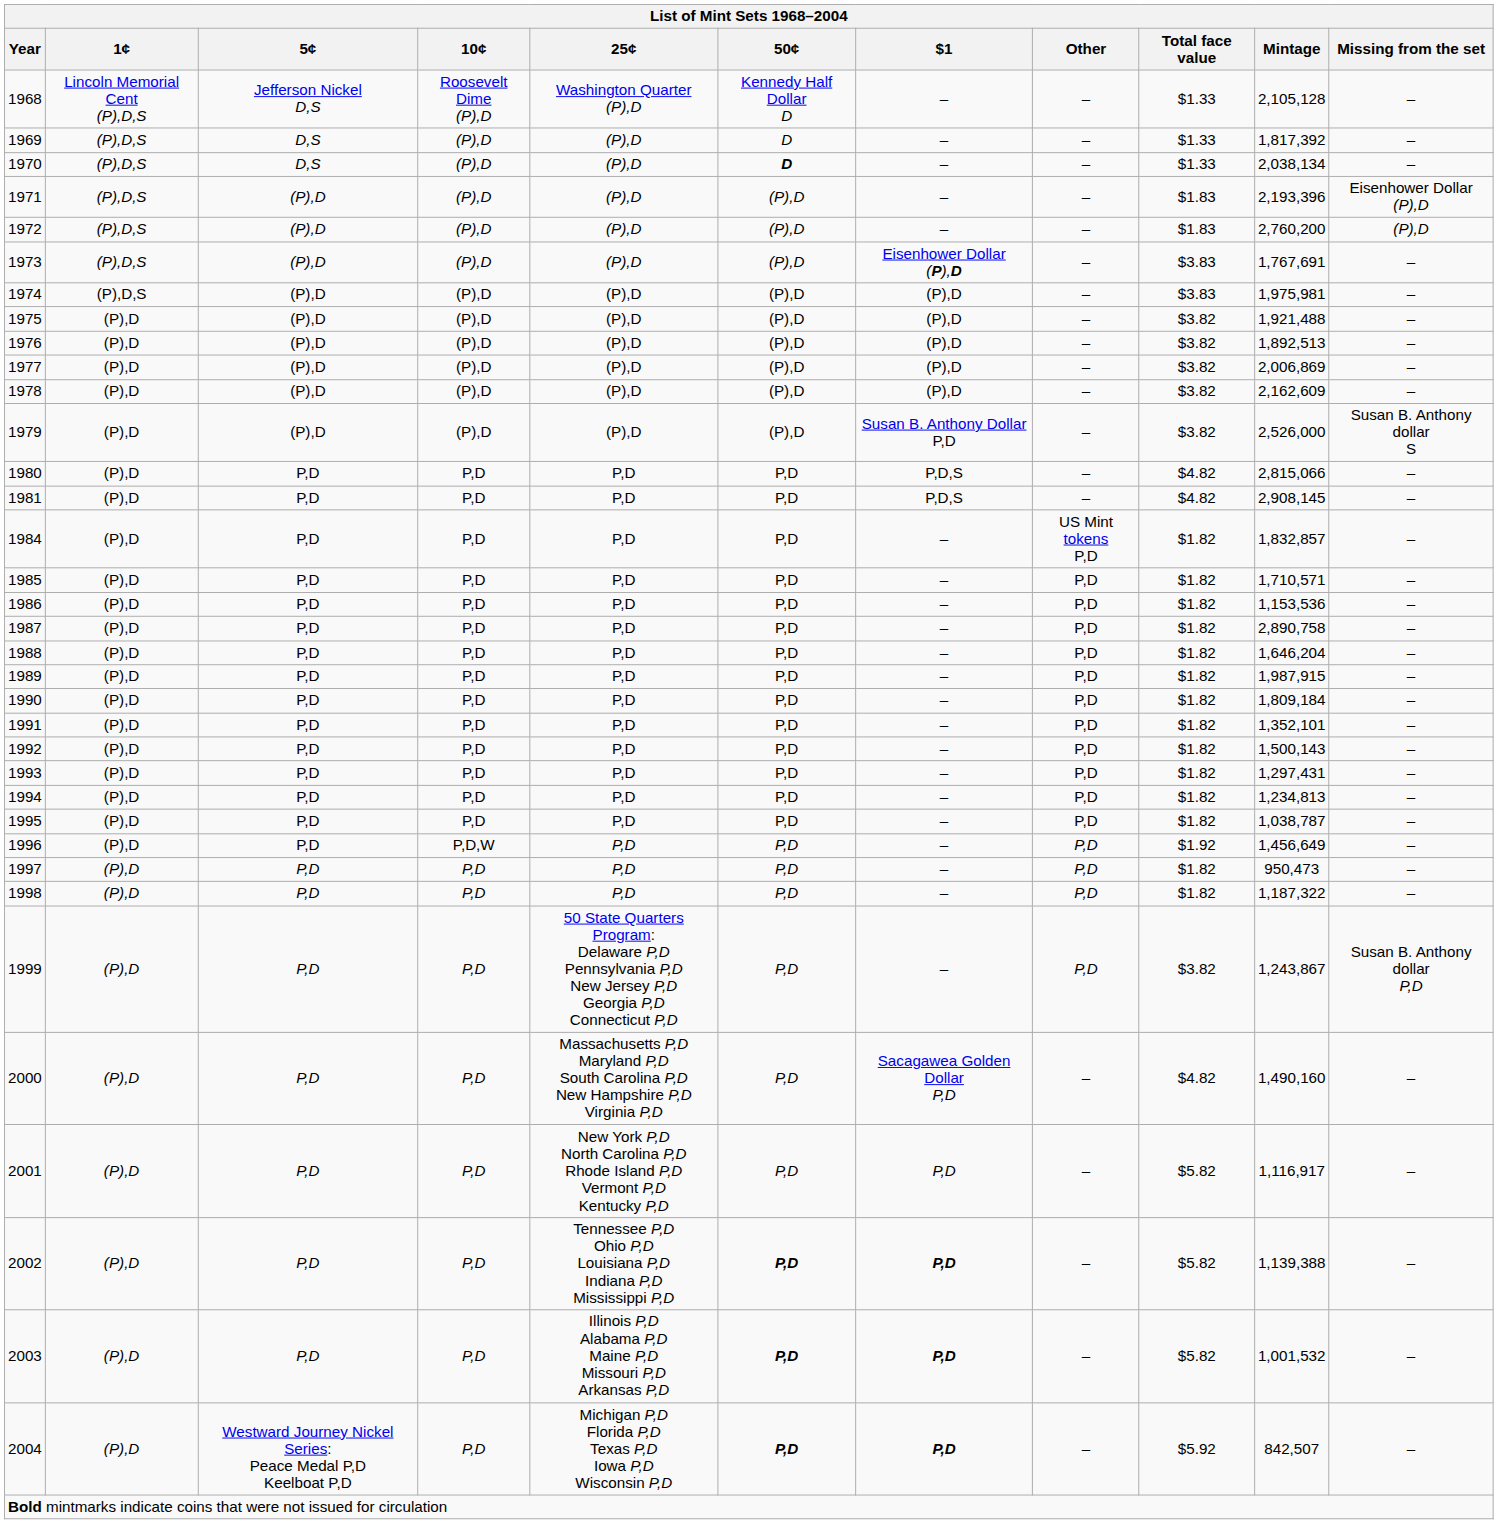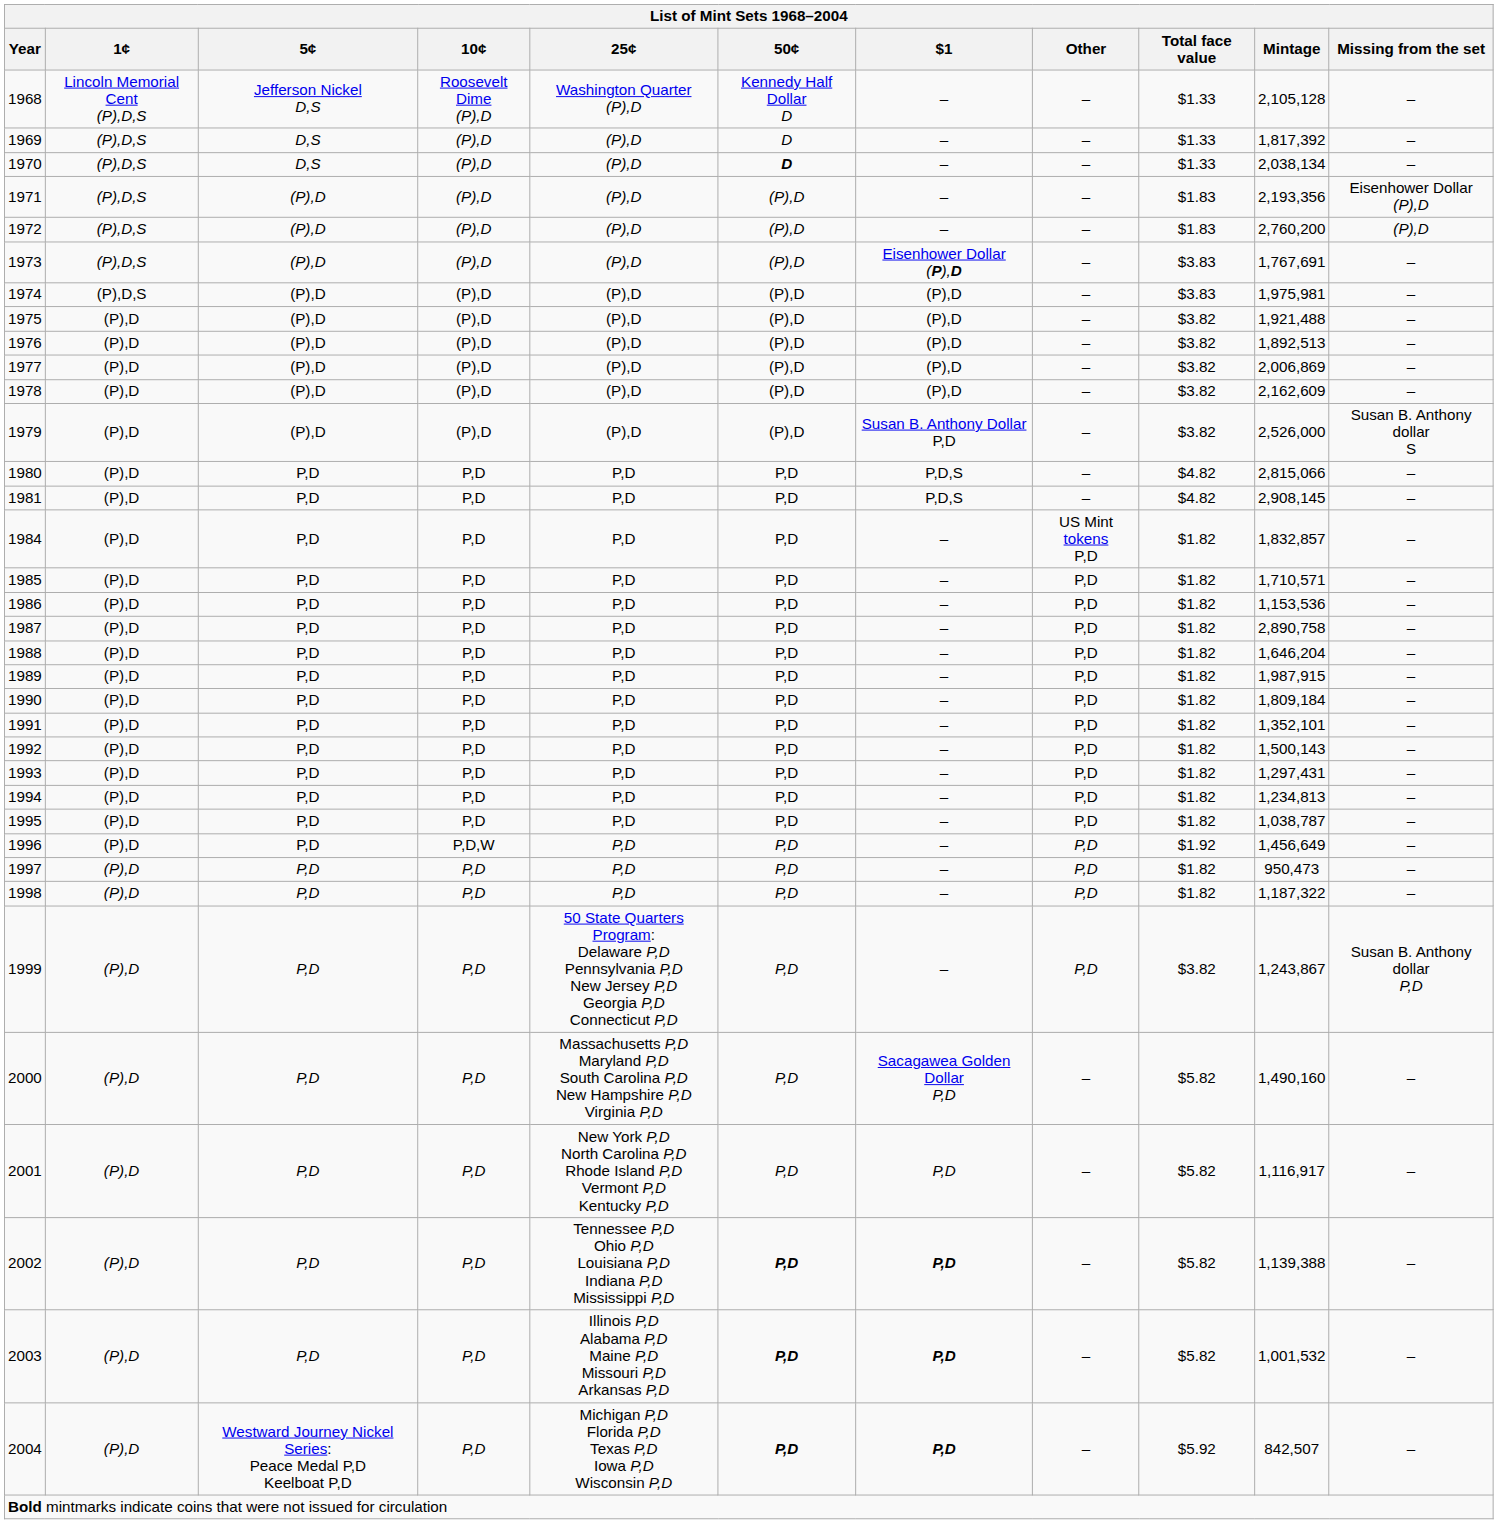(1292, 196) 2,193,396 -> (1292, 196) 2,193,356
(1197, 1078) $4.82 -> (1197, 1078) $5.82
